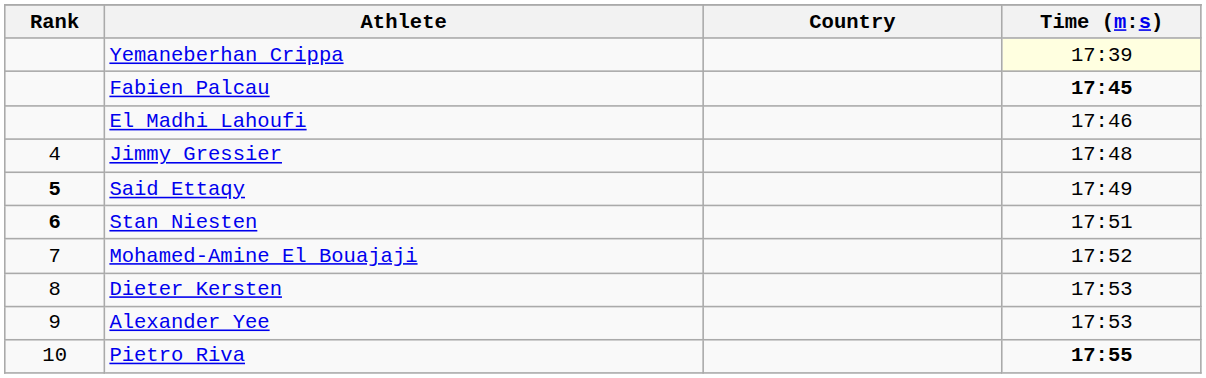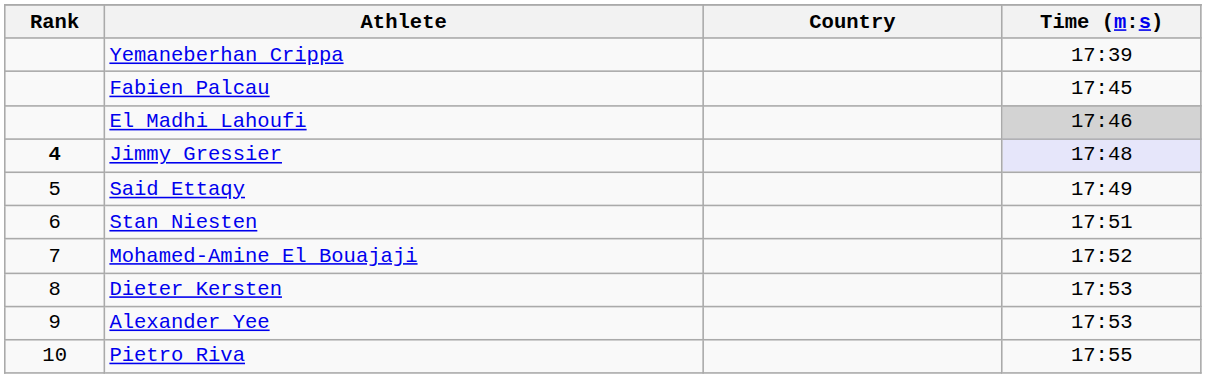(1102, 55) lightyellow background -> (1102, 55) no background
(1102, 88) bold -> (1102, 88) normal
(1102, 122) no background -> (1102, 122) lightgrey background
(55, 155) normal -> (55, 155) bold
(1102, 155) no background -> (1102, 155) lavender background
(55, 189) bold -> (55, 189) normal
(55, 222) bold -> (55, 222) normal
(1102, 356) bold -> (1102, 356) normal
